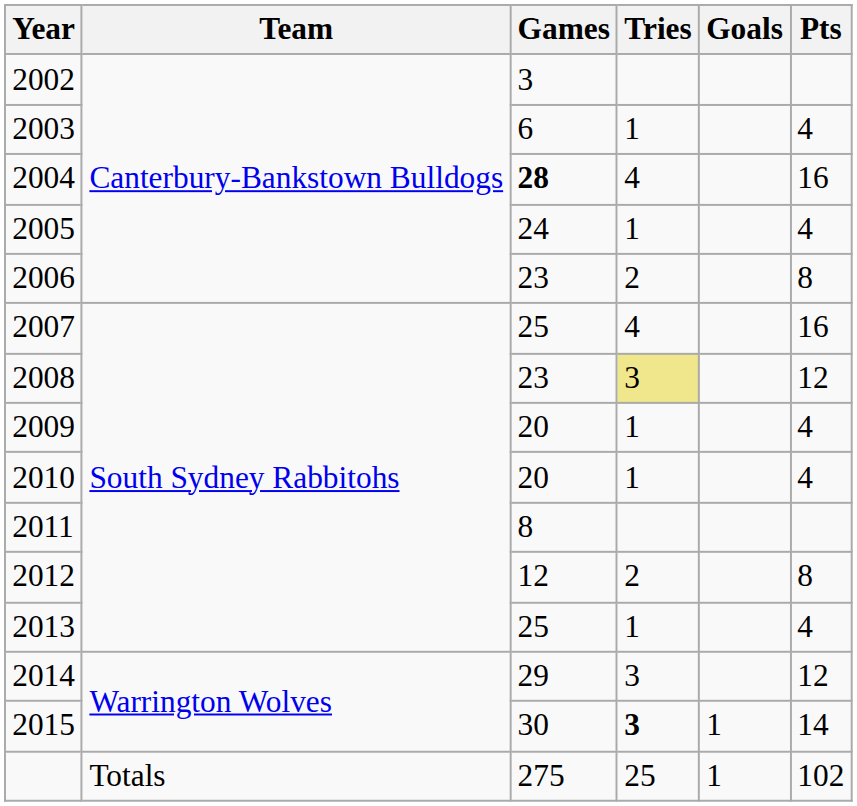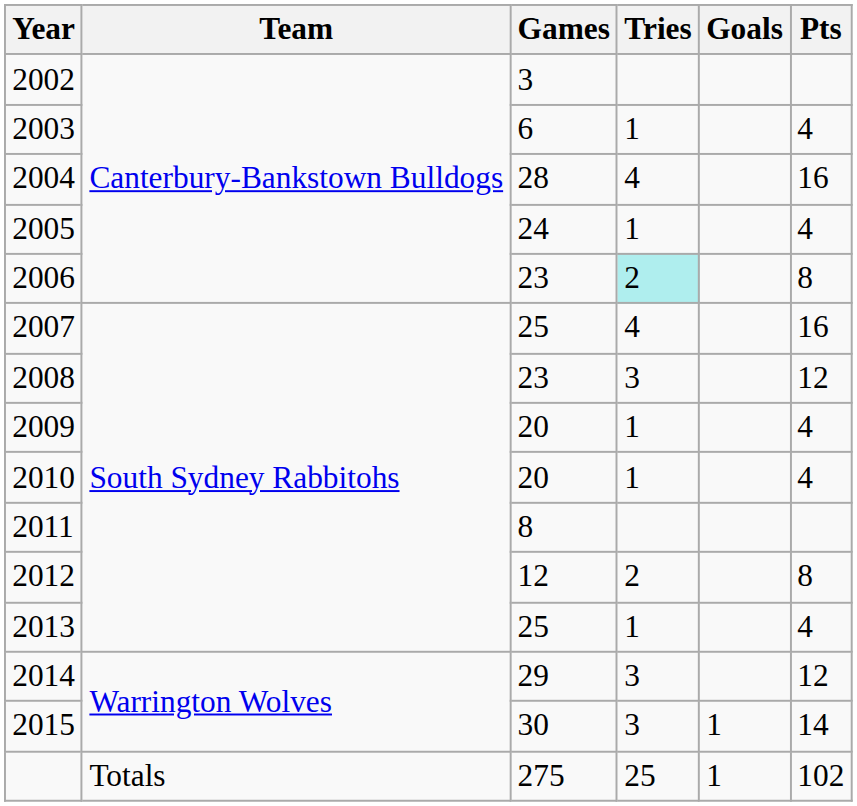(533, 178) bold -> (533, 178) normal
(632, 278) no background -> (632, 278) paleturquoise background
(632, 377) khaki background -> (632, 377) no background
(632, 725) bold -> (632, 725) normal
